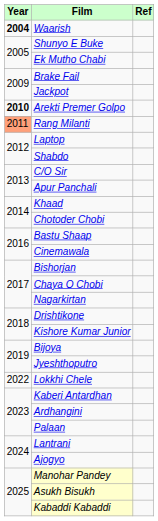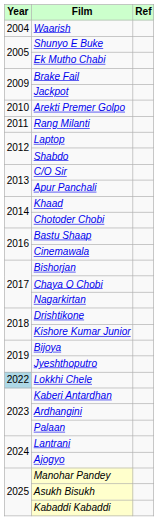(18, 28) bold -> (18, 28) normal
(18, 108) bold -> (18, 108) normal
(17, 124) lightsalmon background -> (17, 124) no background
(18, 380) no background -> (18, 380) lightblue background
